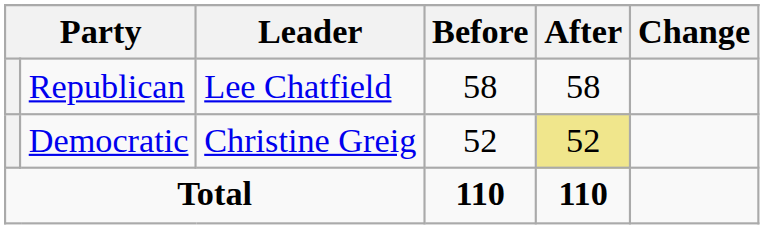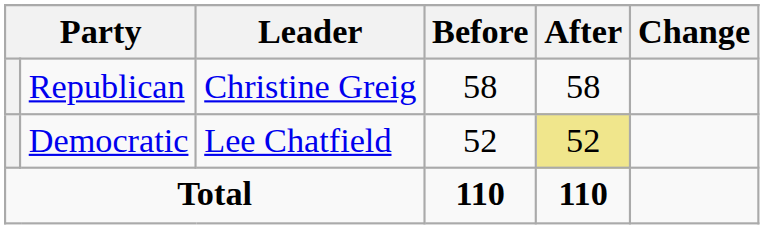(298, 85) Lee Chatfield -> (310, 85) Christine Greig
(310, 140) Christine Greig -> (298, 140) Lee Chatfield
